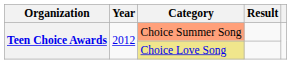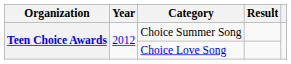(191, 31) lightsalmon background -> (191, 31) no background
(183, 50) khaki background -> (183, 50) no background
